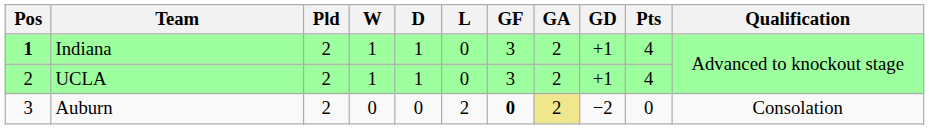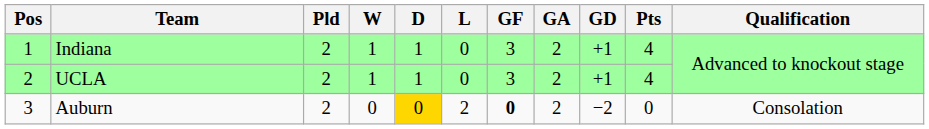(28, 49) bold -> (28, 49) normal
(418, 108) no background -> (418, 108) gold background
(557, 108) khaki background -> (557, 108) no background
